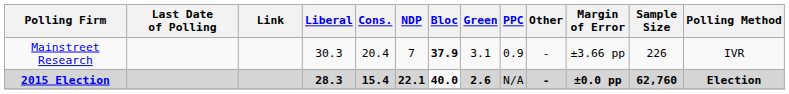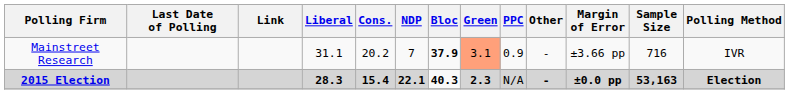(329, 53) 30.3 -> (329, 53) 31.1
(375, 53) 20.4 -> (375, 53) 20.2
(481, 53) no background -> (481, 53) lightsalmon background
(657, 53) 226 -> (657, 53) 716
(444, 79) 40.0 -> (444, 79) 40.3
(481, 79) 2.6 -> (481, 79) 2.3
(657, 79) 62,760 -> (657, 79) 53,163
